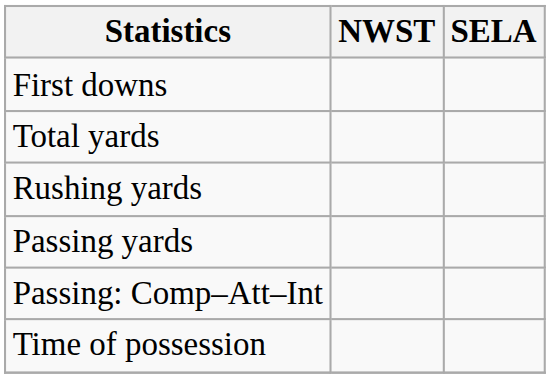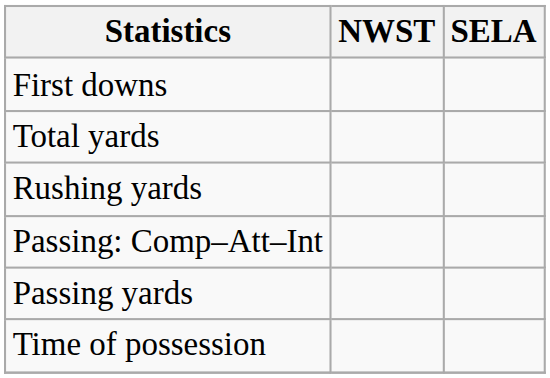rows swapped: (103, 240) <-> (168, 292)
